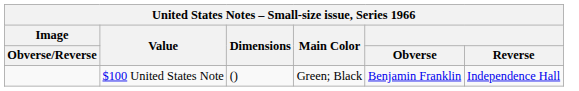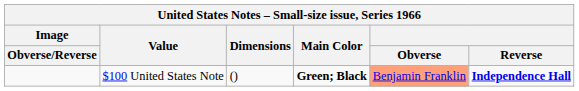(329, 76) normal -> (332, 76) bold
(415, 76) no background -> (419, 76) lightsalmon background
(514, 76) normal -> (521, 76) bold
